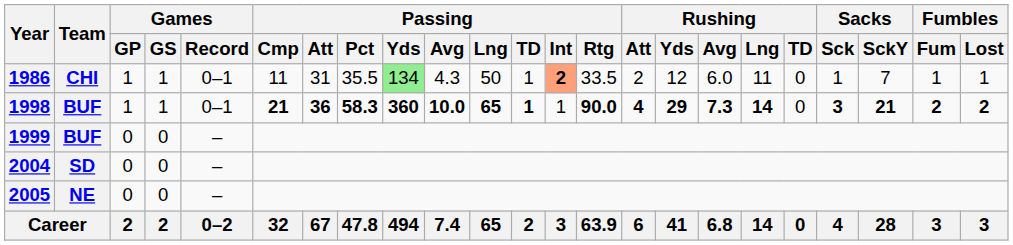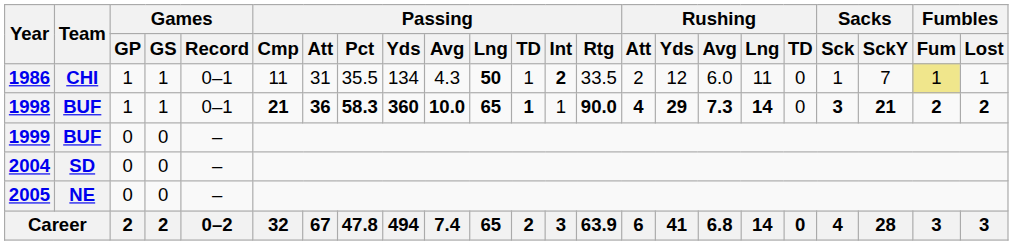(403, 78) lightgreen background -> (403, 78) no background
(491, 78) normal -> (491, 78) bold
(561, 78) lightsalmon background -> (561, 78) no background
(936, 78) no background -> (936, 78) khaki background
